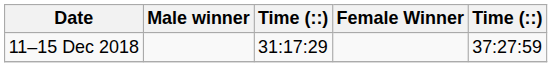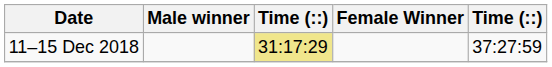(293, 47) no background -> (293, 47) khaki background
